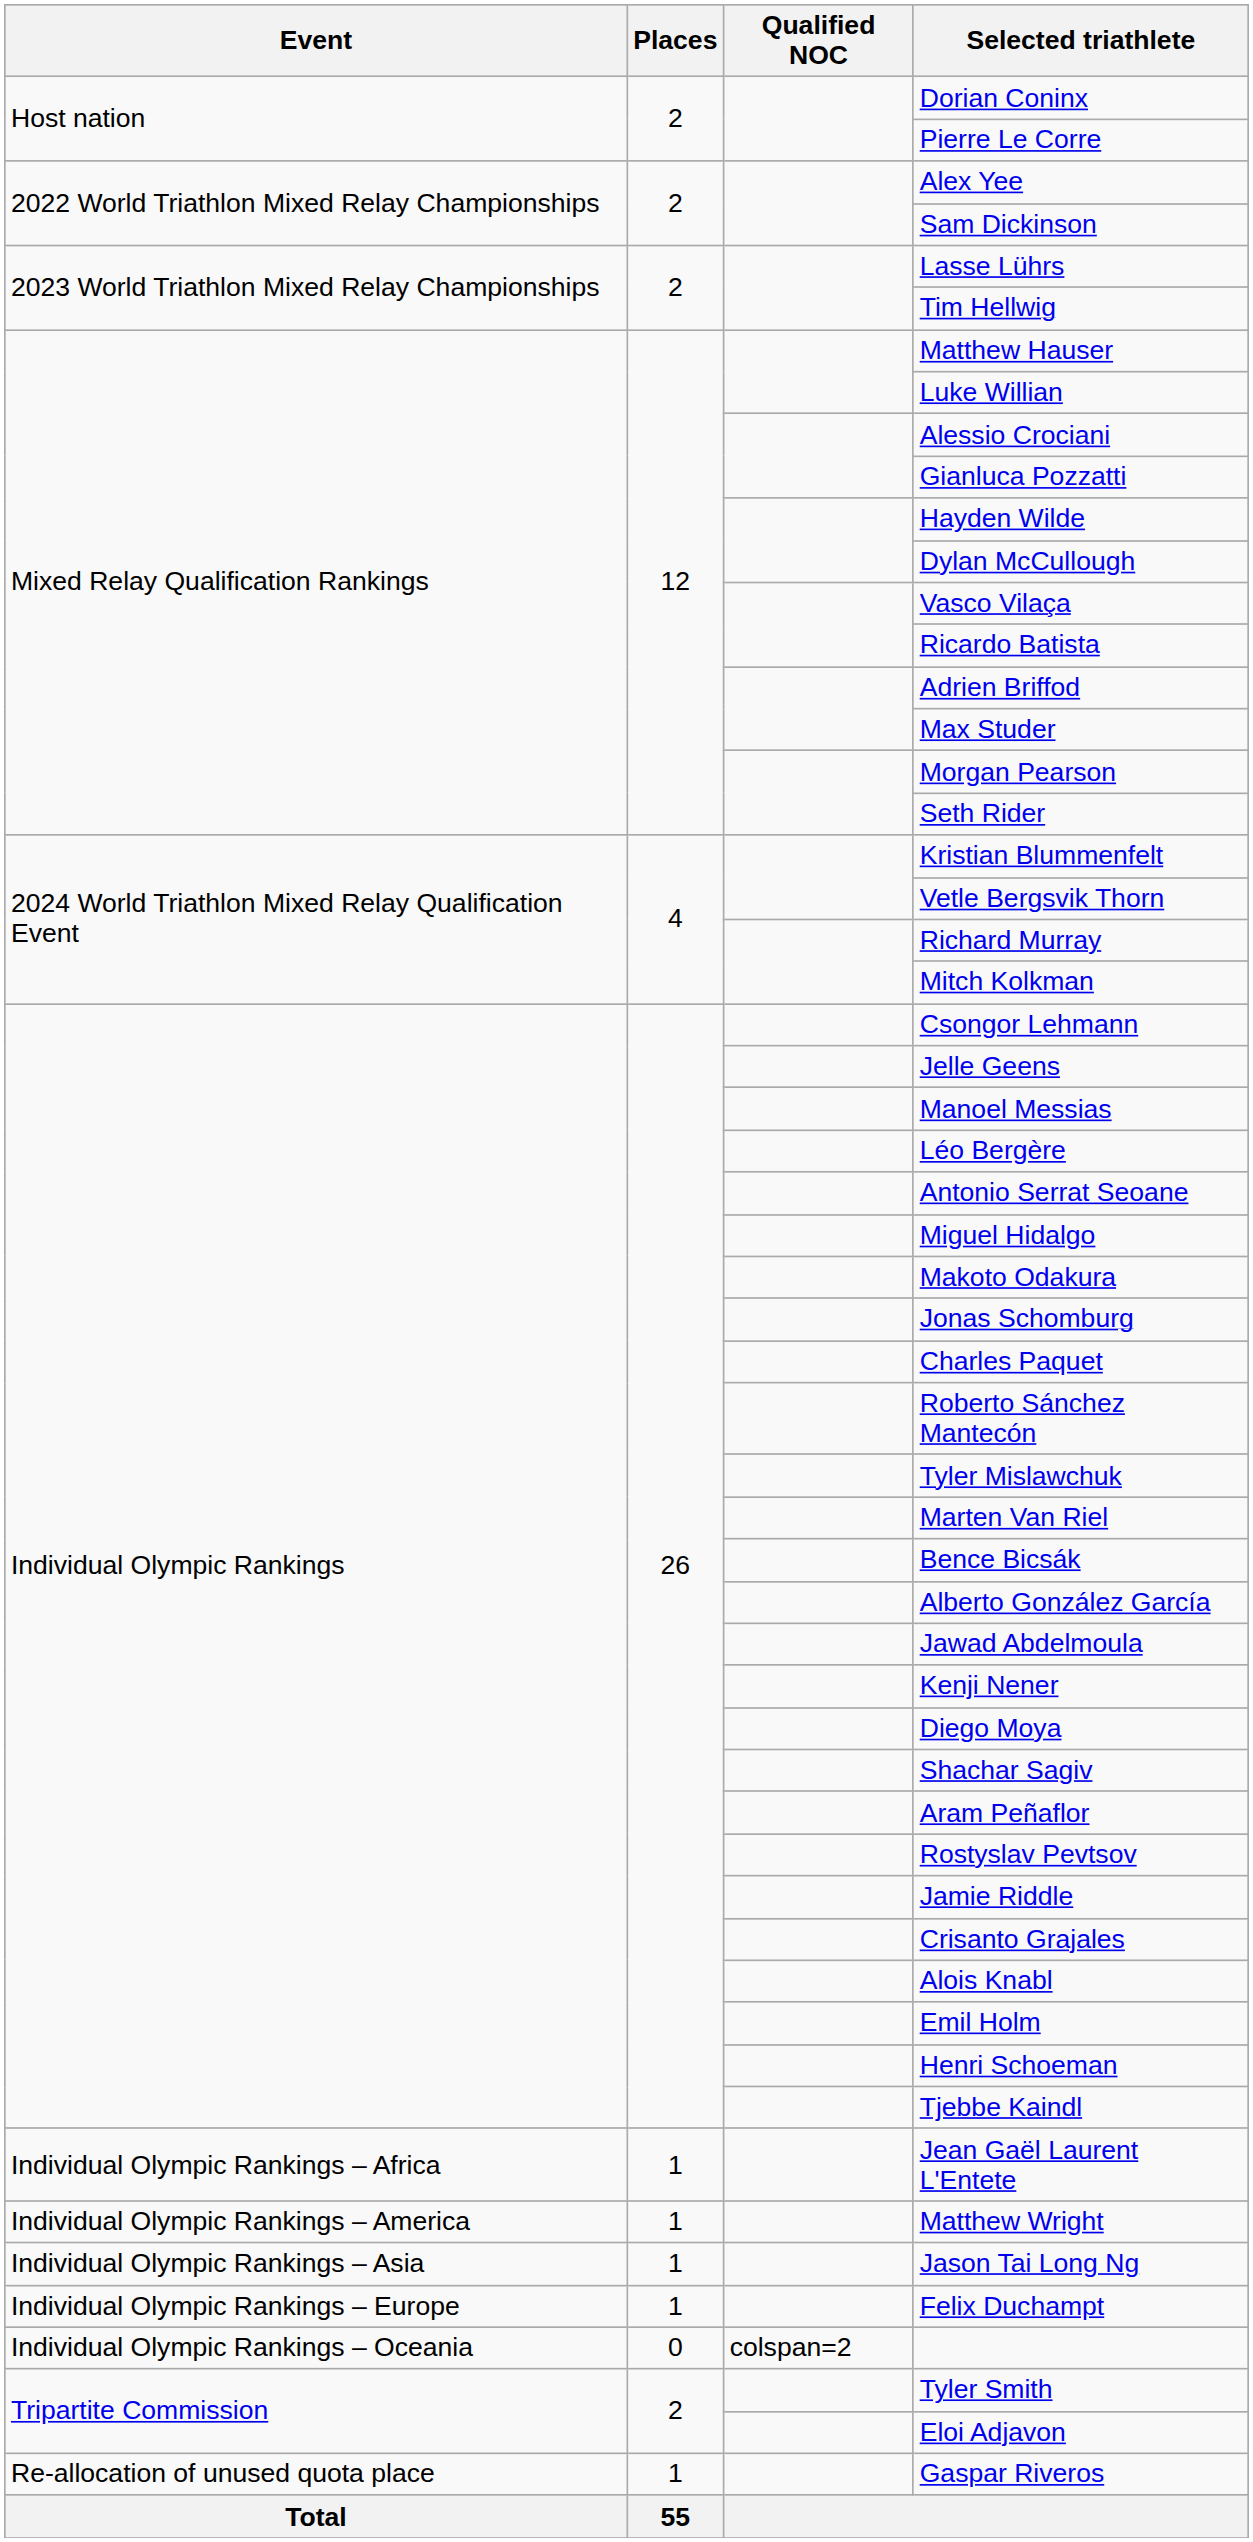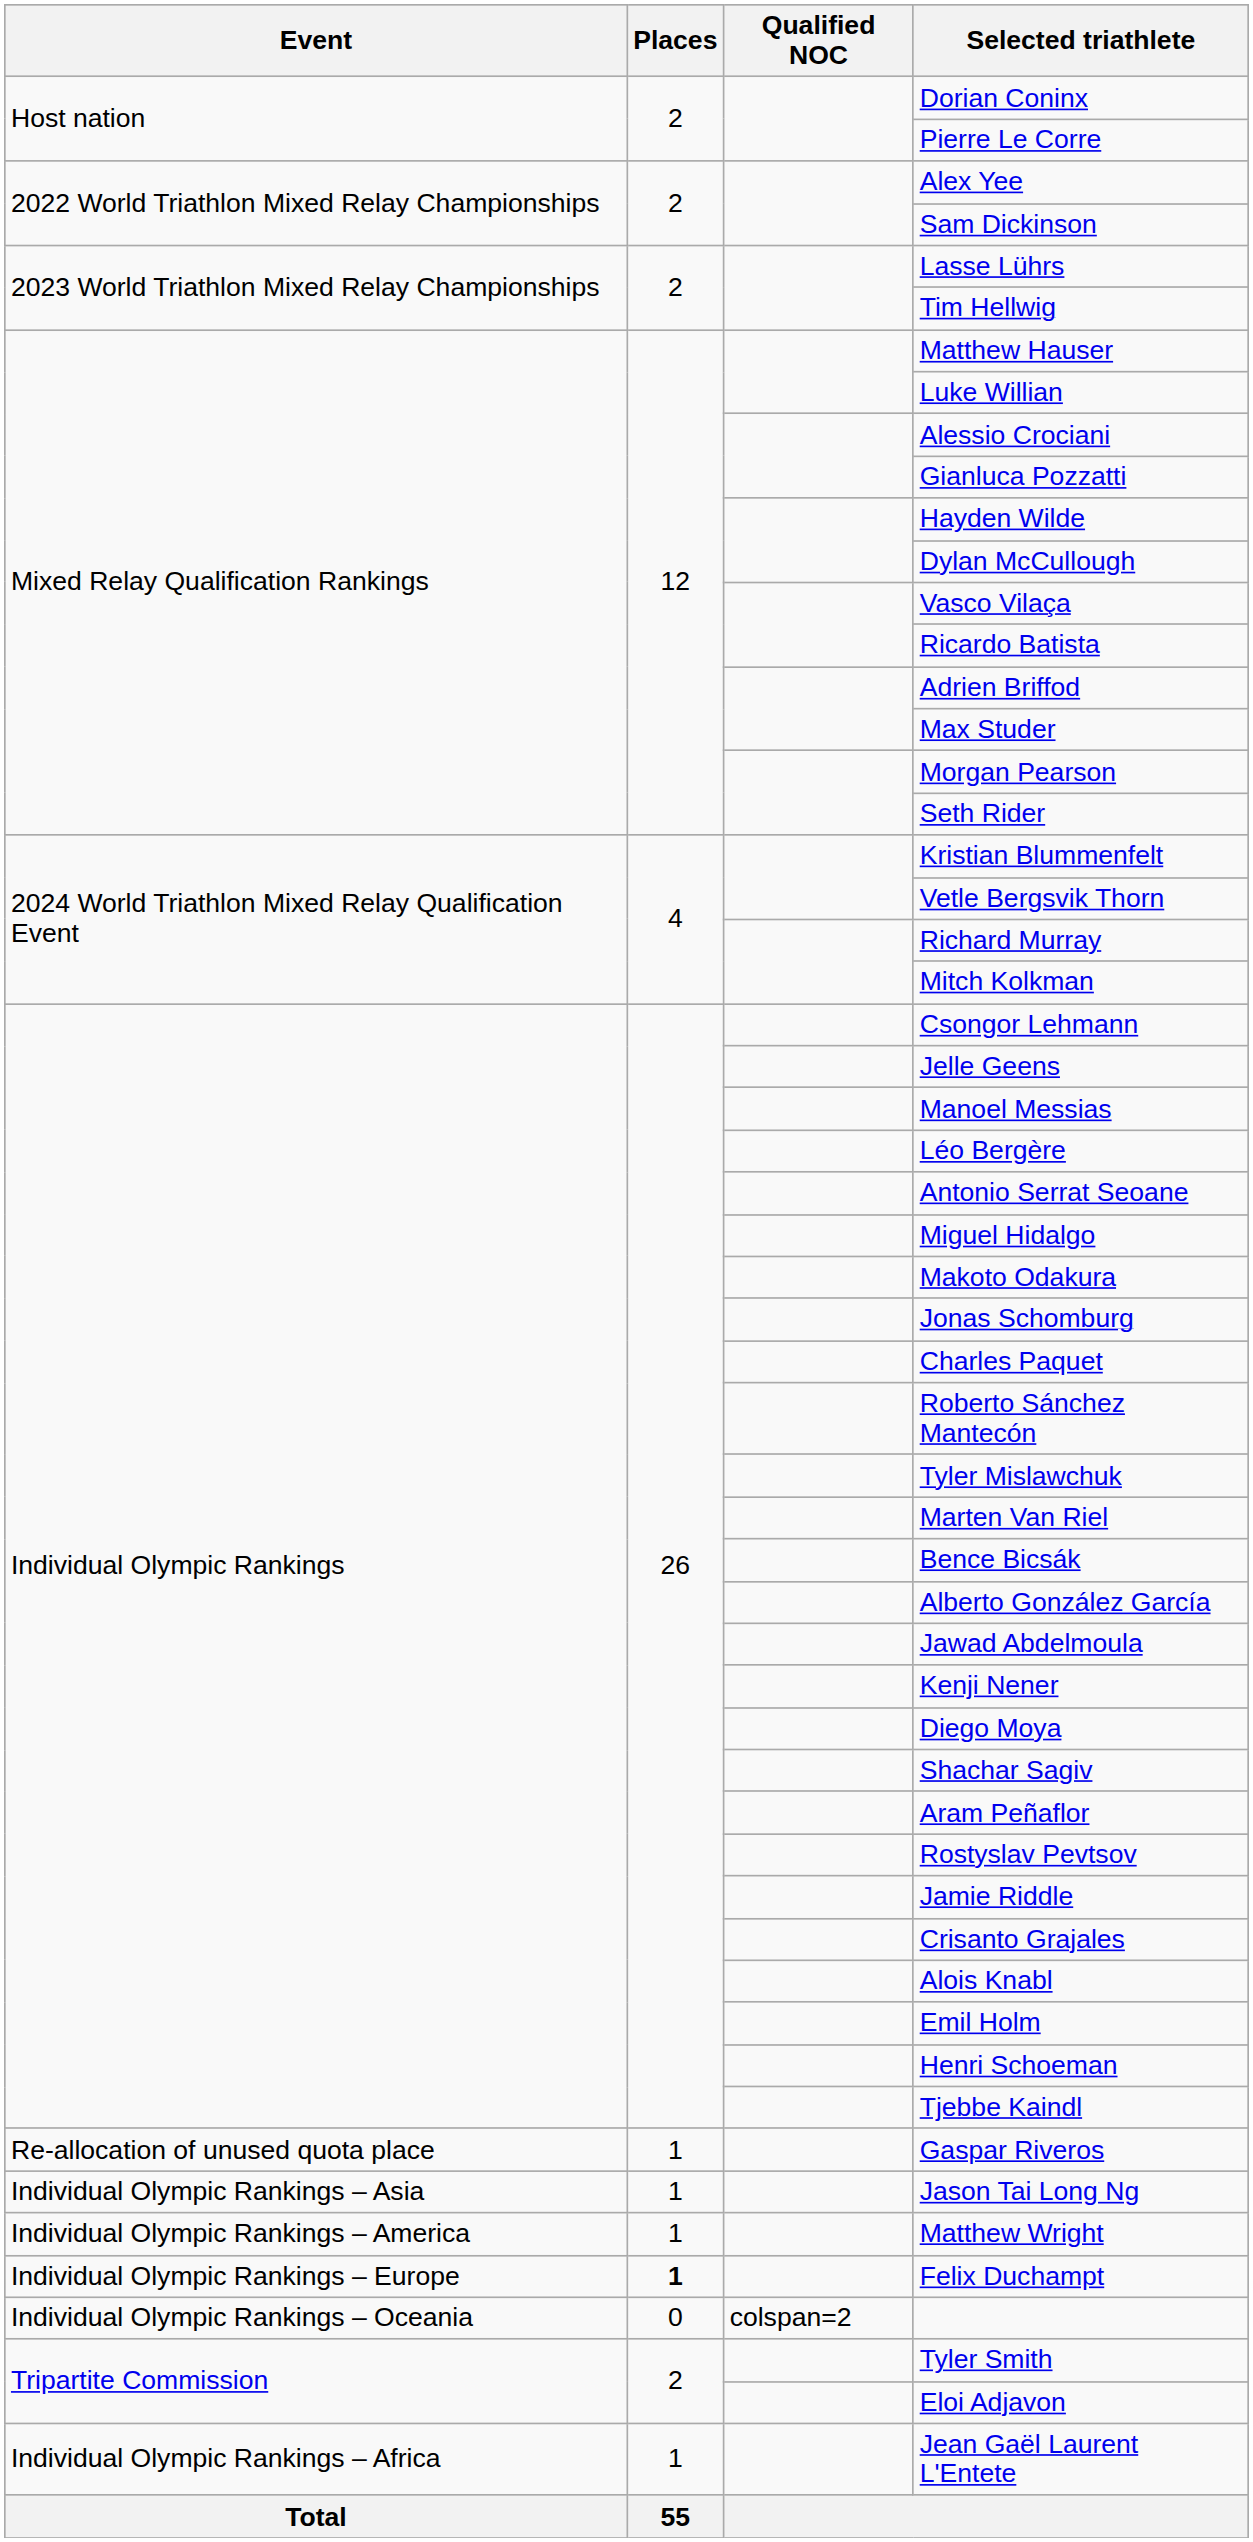rows swapped: (226, 2164) <-> (223, 2474)
rows swapped: (240, 2221) <-> (218, 2263)
(675, 2305) normal -> (675, 2275) bold
